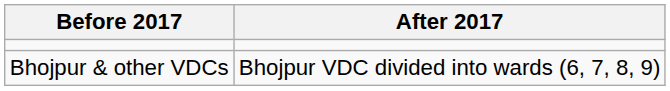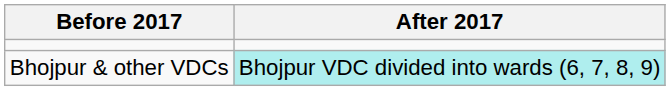(450, 67) no background -> (450, 67) paleturquoise background
